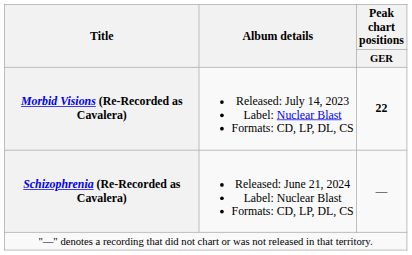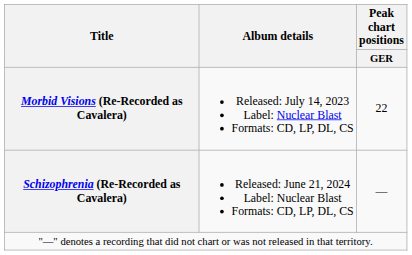(381, 108) bold -> (381, 108) normal
